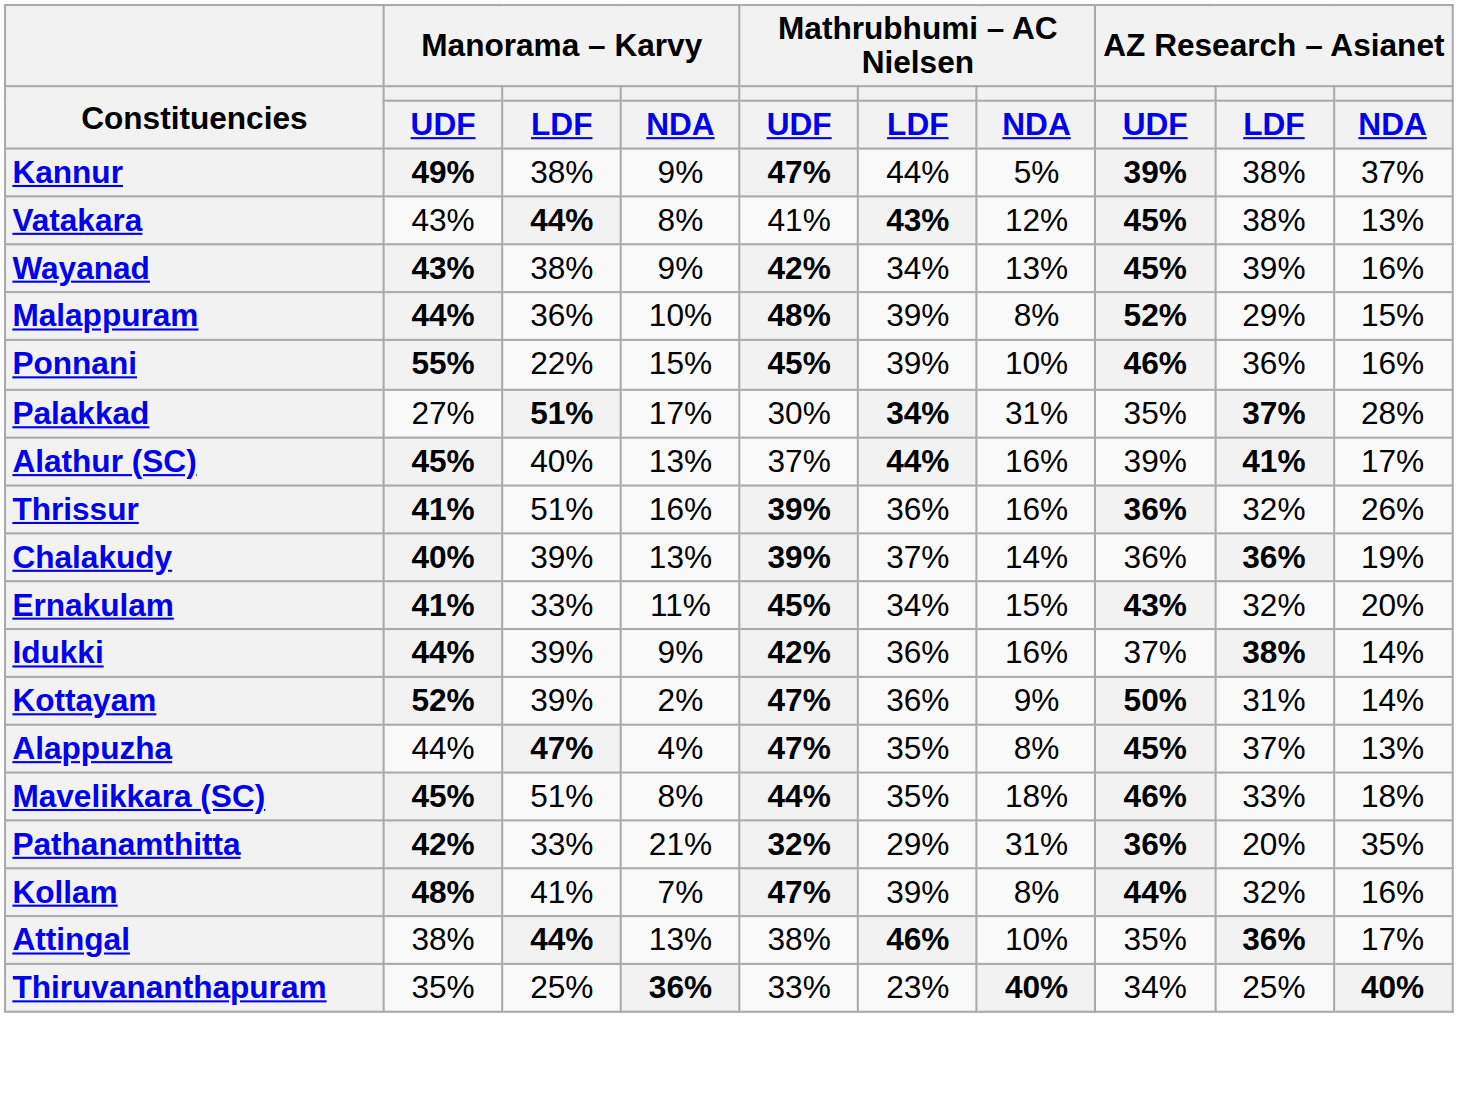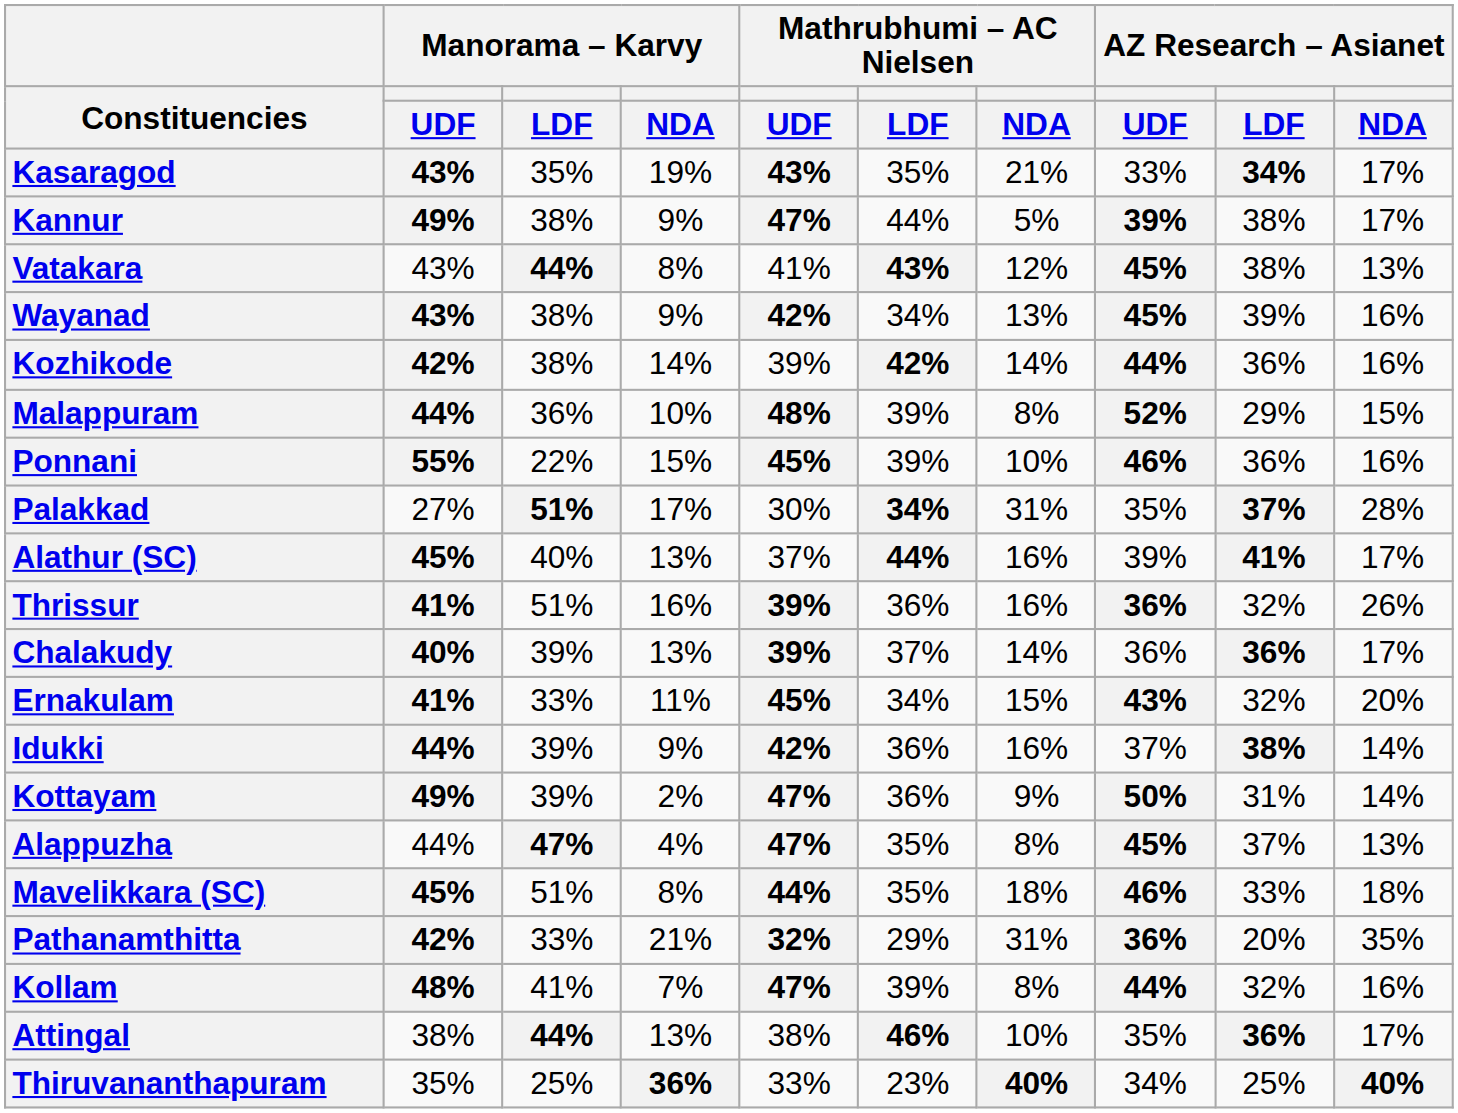+ row: (94, 172)
(1393, 172) 37% -> (1393, 220) 17%
+ row: (92, 364)
(1393, 556) 19% -> (1393, 652) 17%
(443, 700) 52% -> (443, 796) 49%
